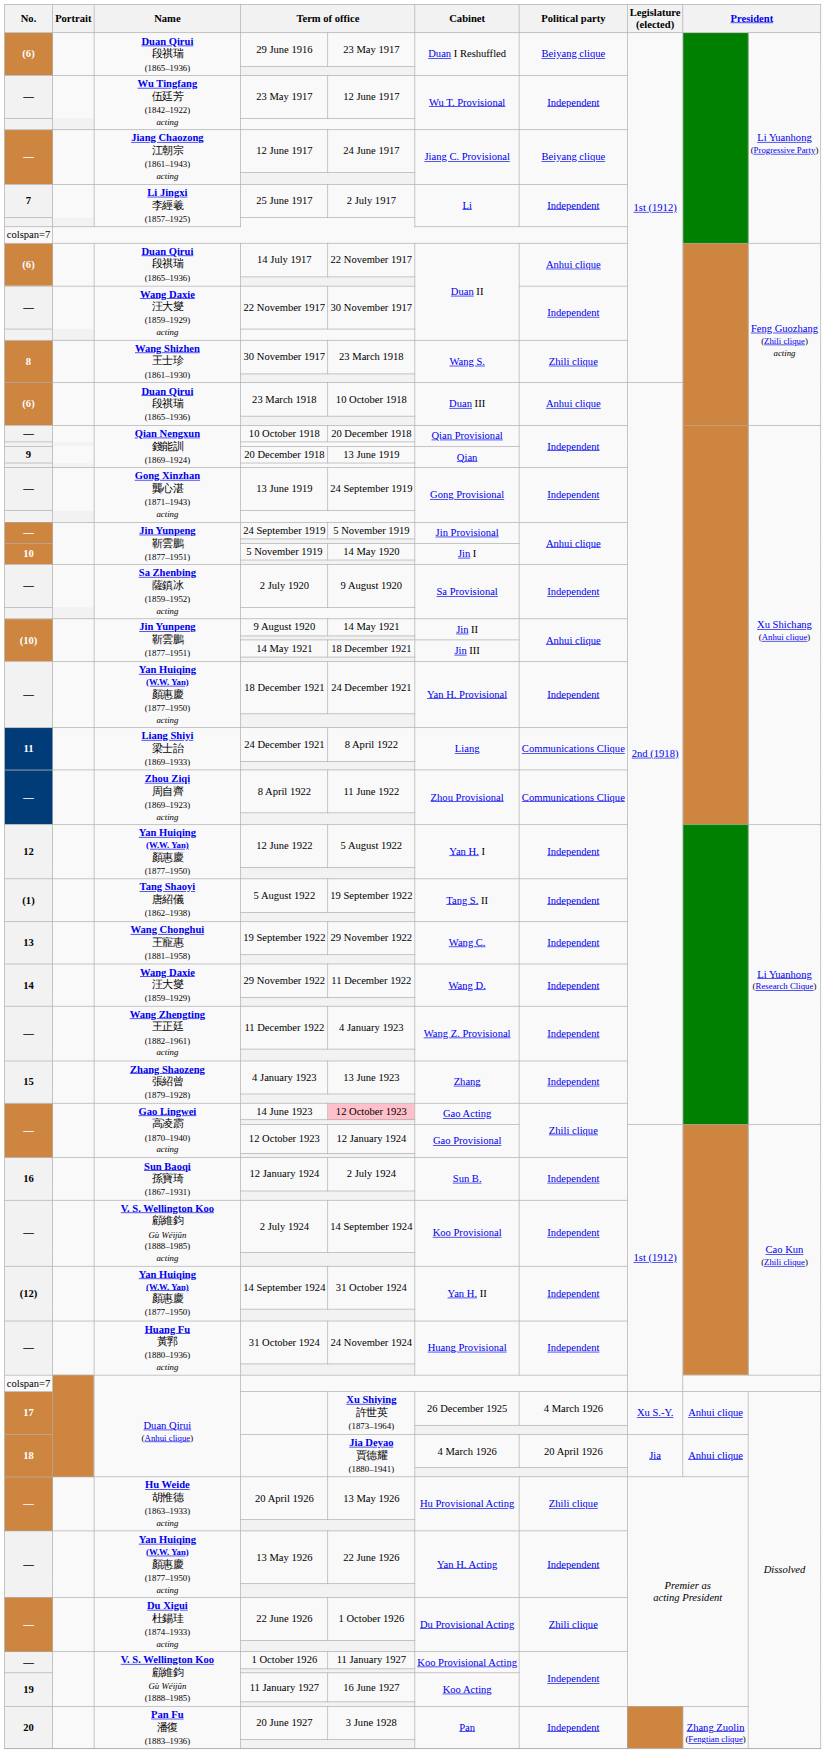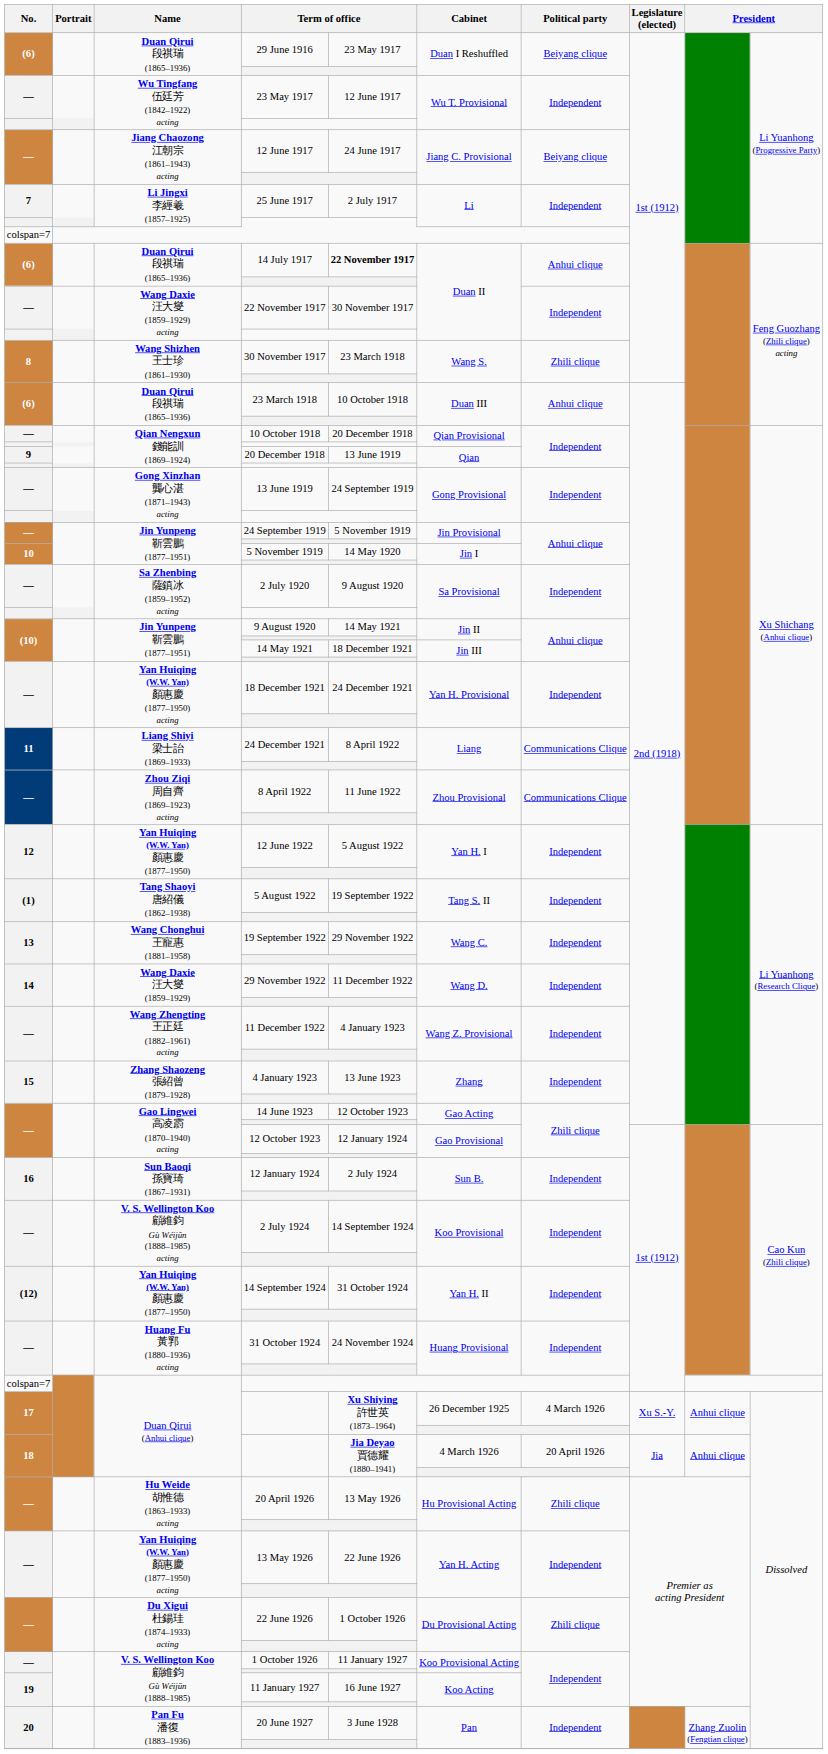(371, 260) normal -> (372, 260) bold
(371, 1111) pink background -> (372, 1111) no background
